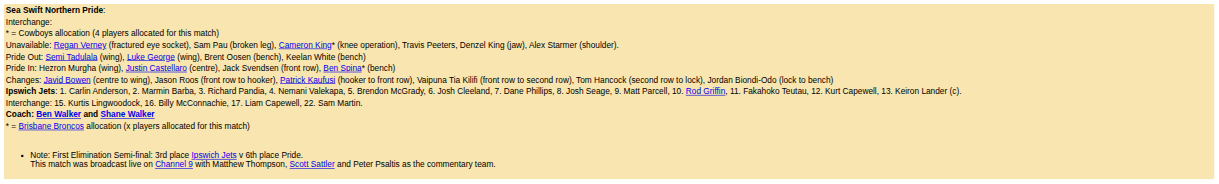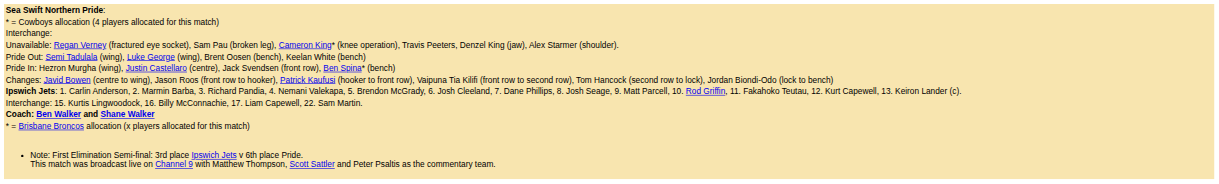(29, 22) Interchange: -> (112, 22) * = Cowboys allocation (4 players allocated for this match)
(112, 34) * = Cowboys allocation (4 players allocated for this match) -> (29, 34) Interchange:
